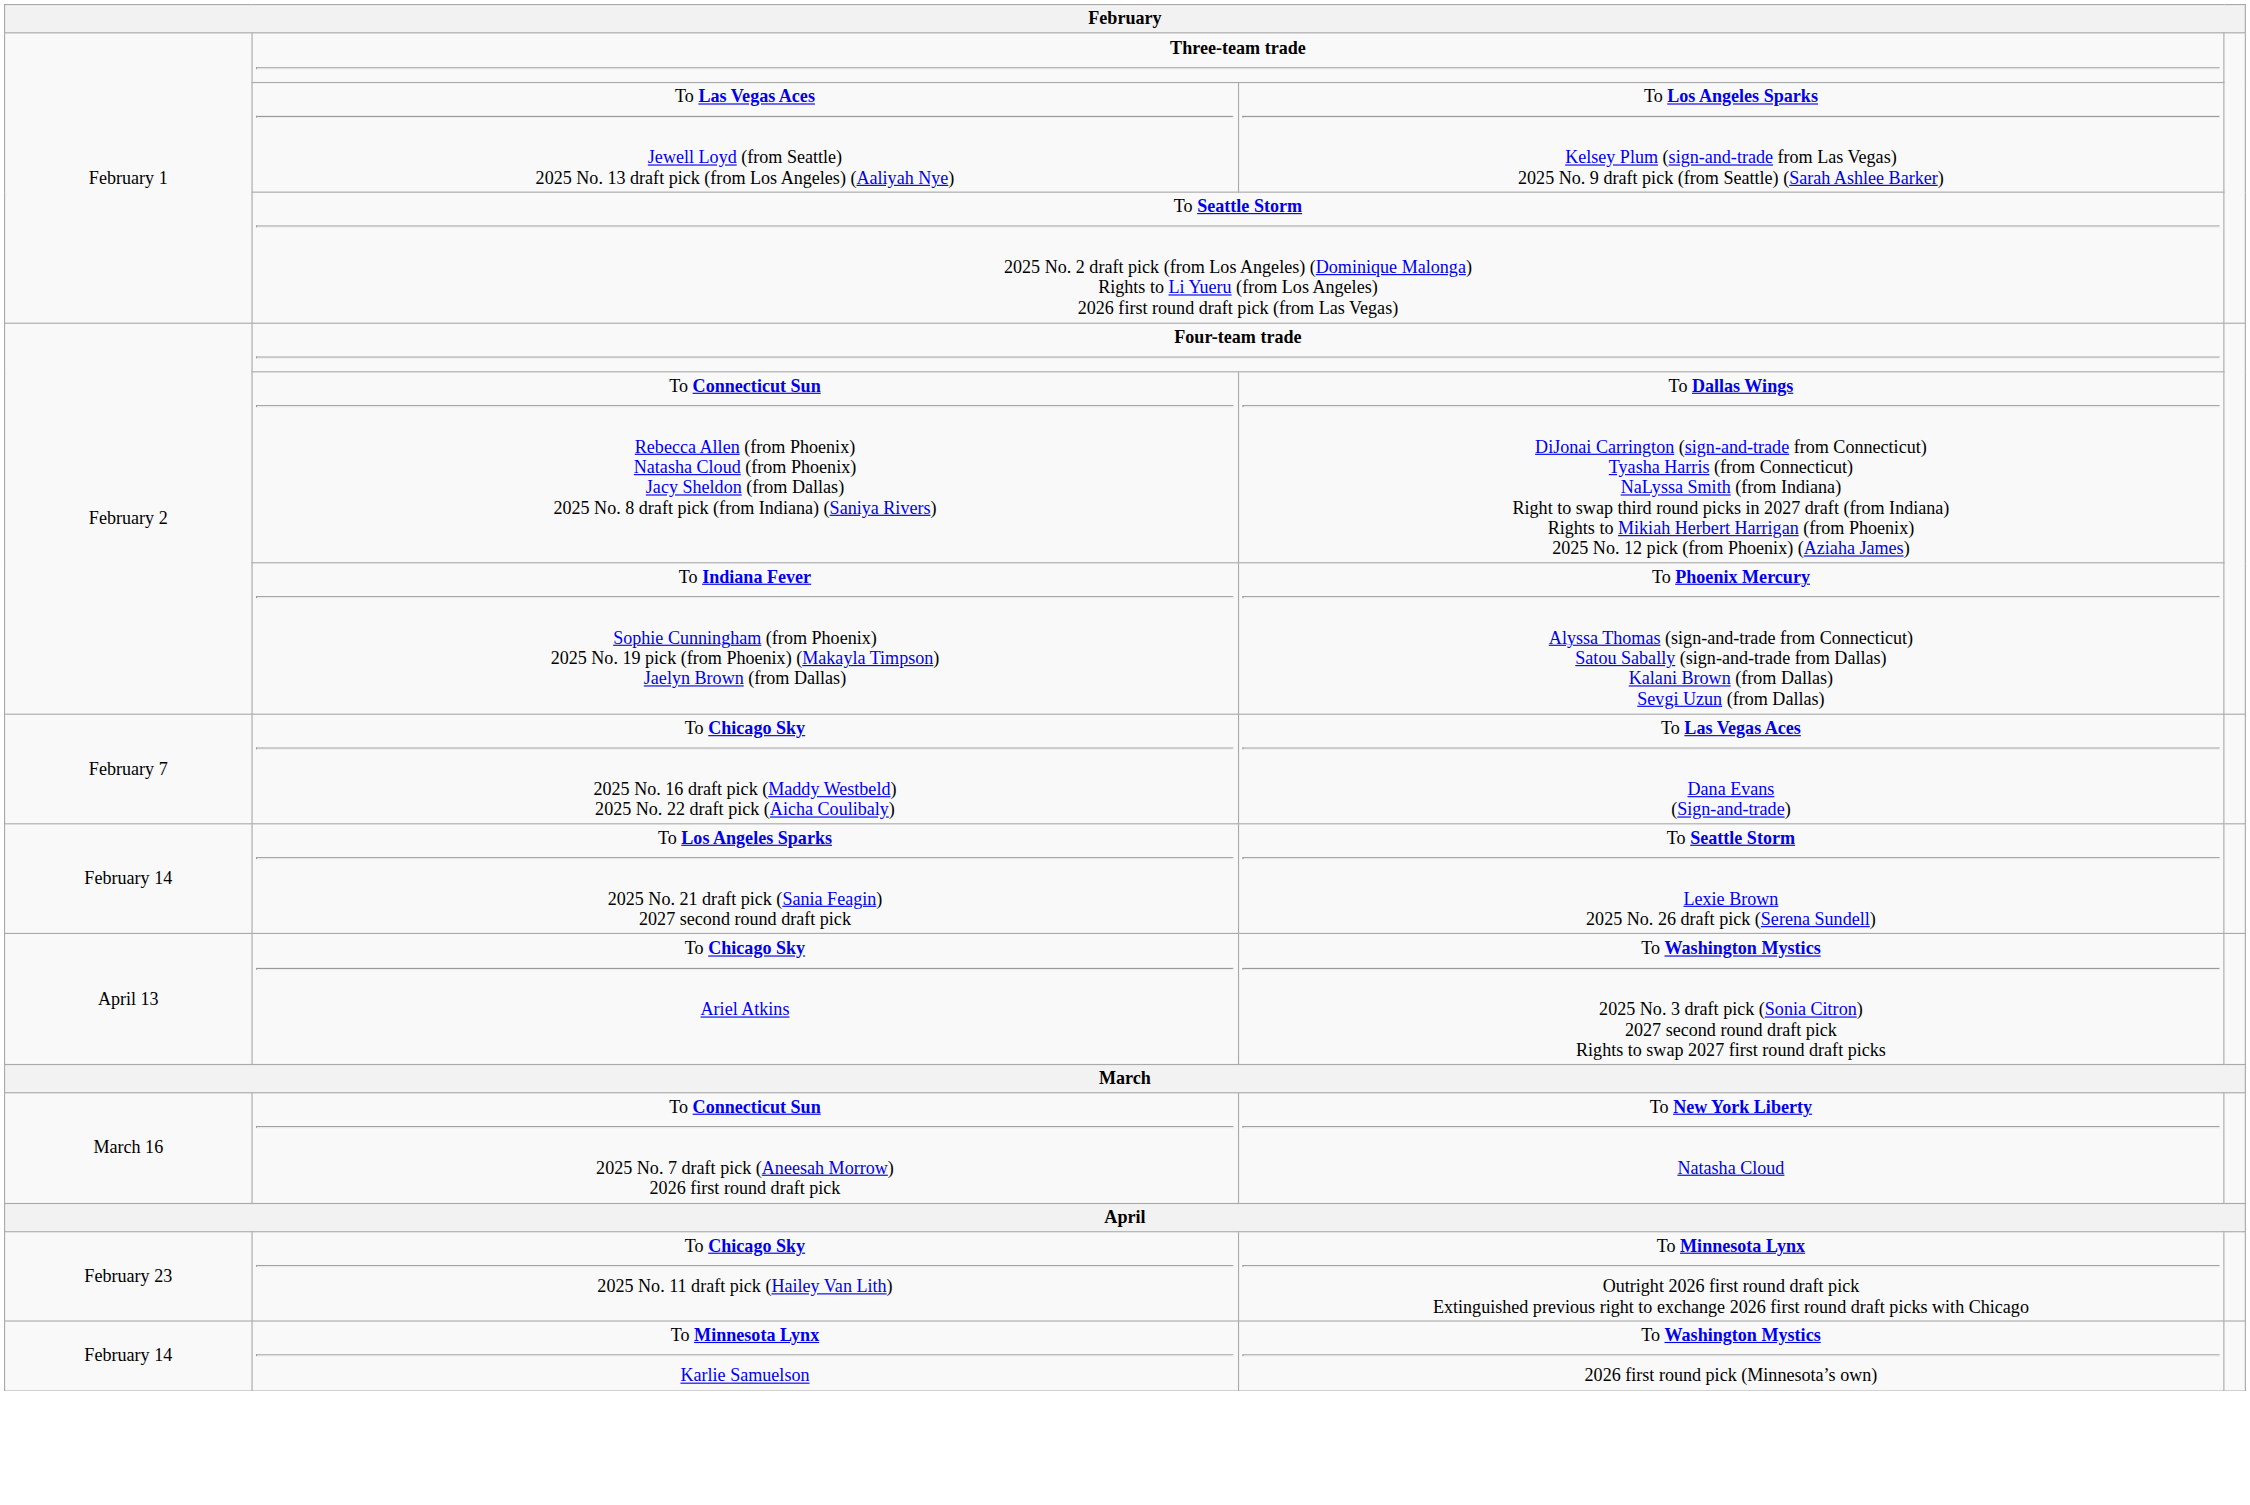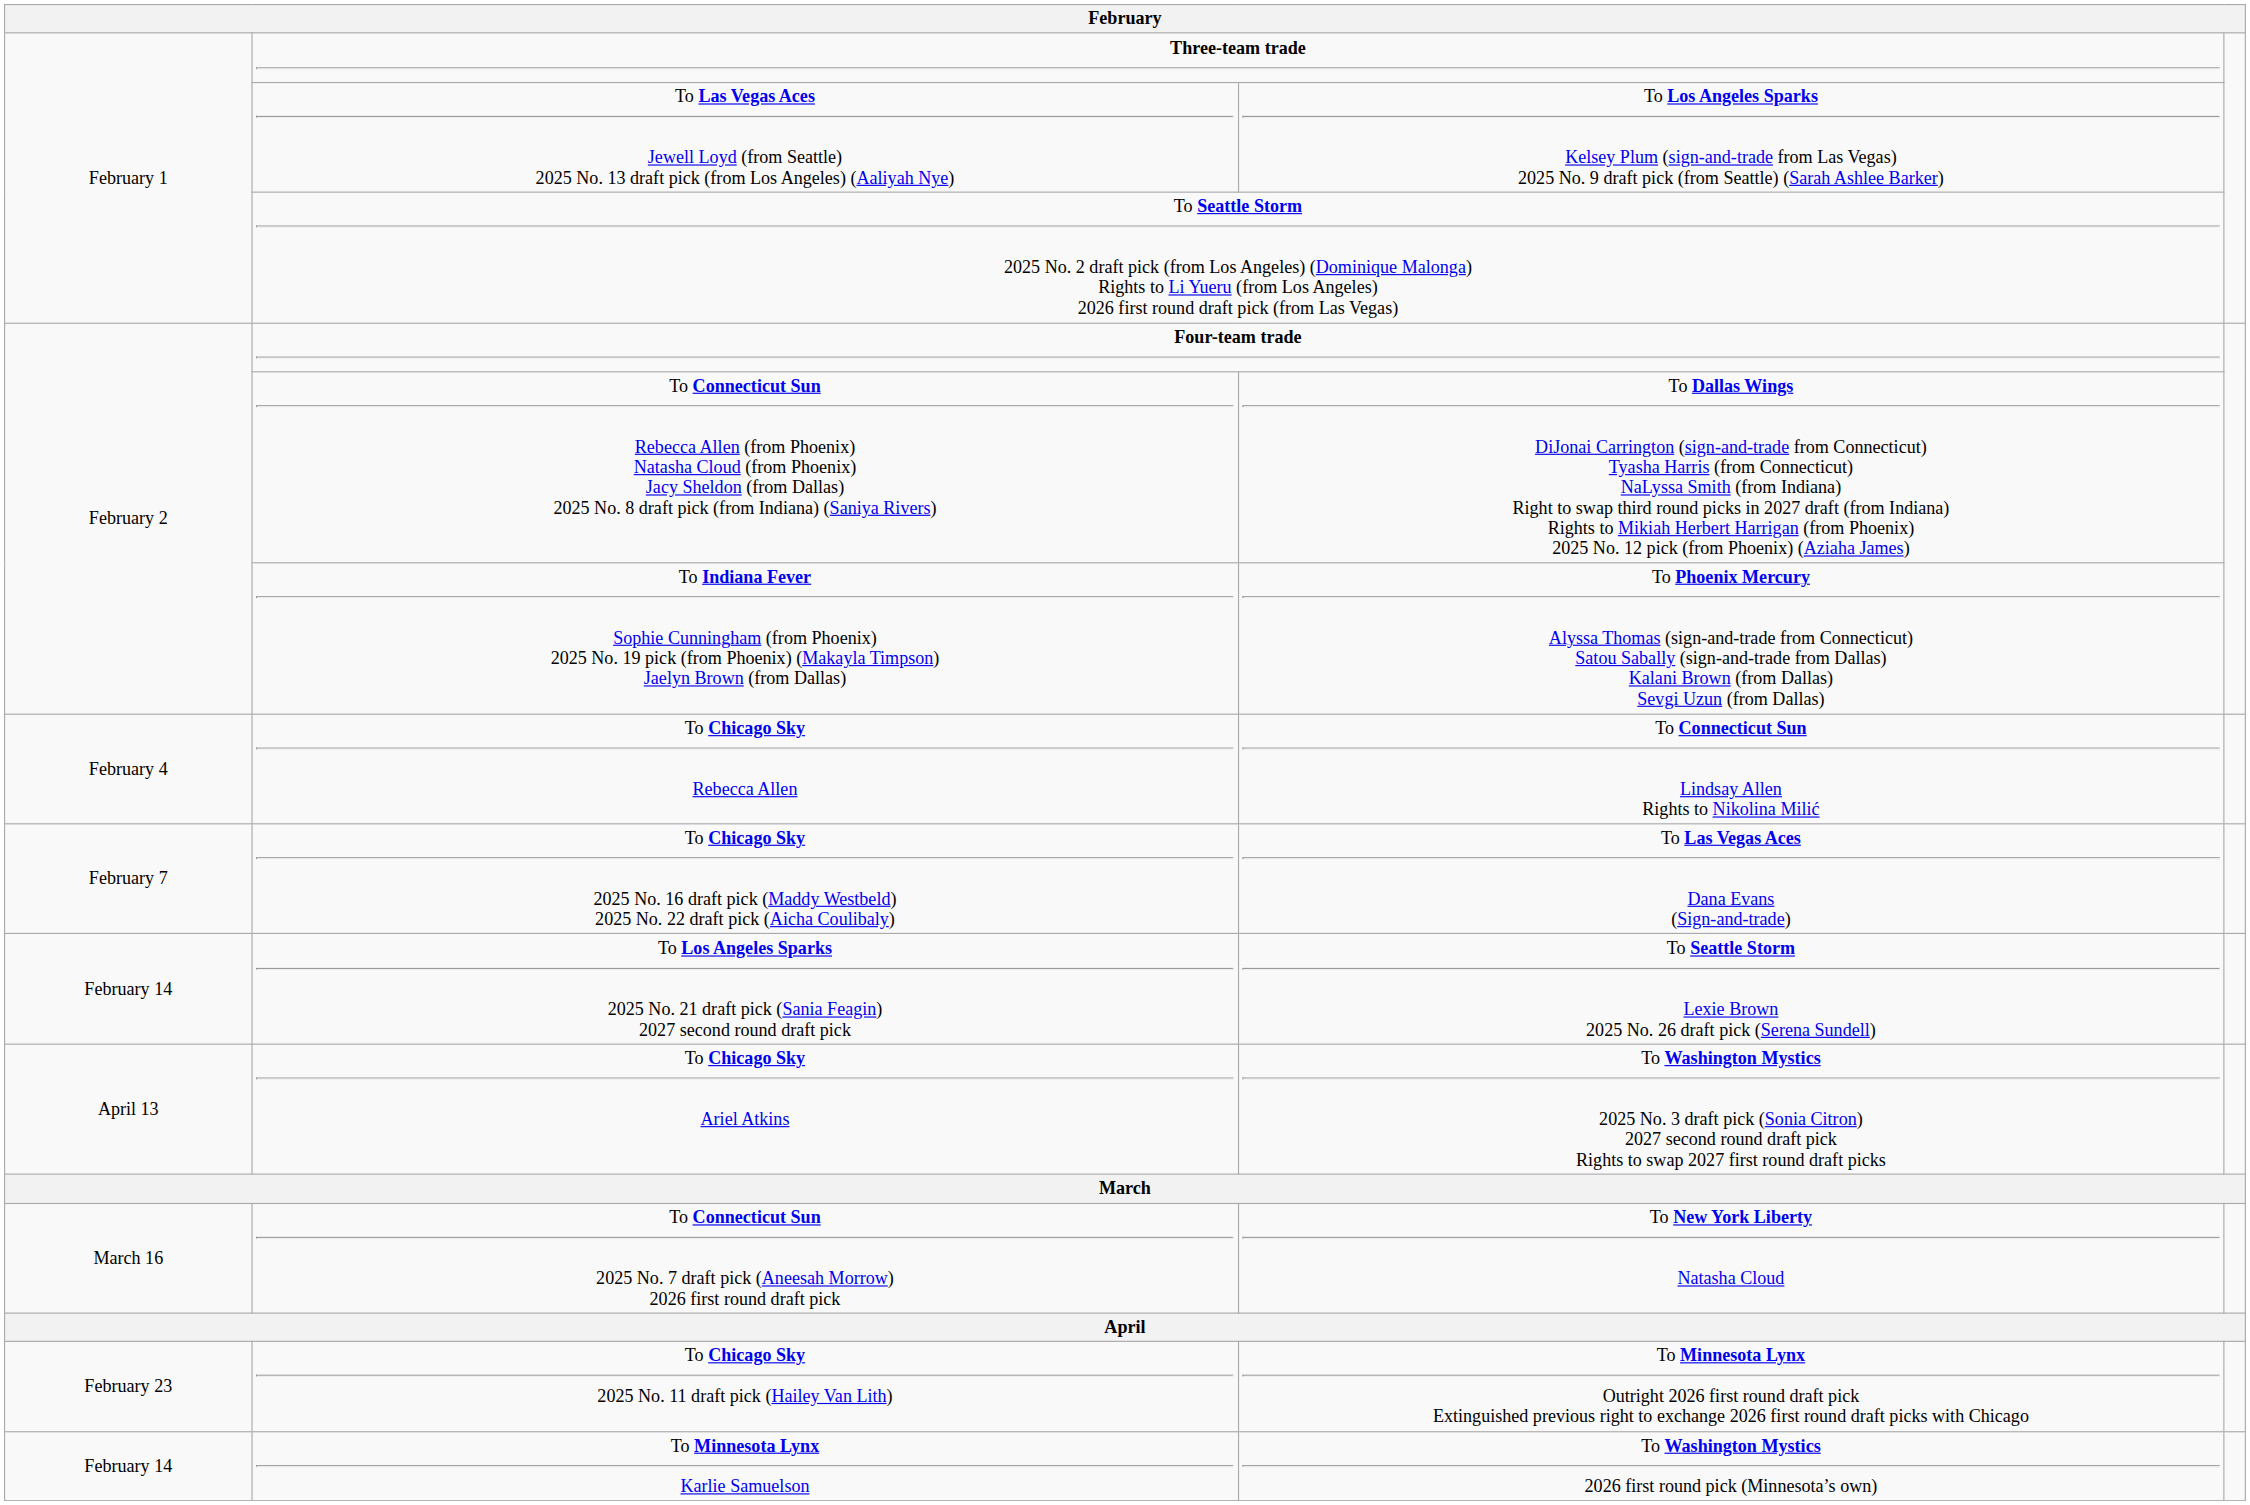+ row: (745, 758)
